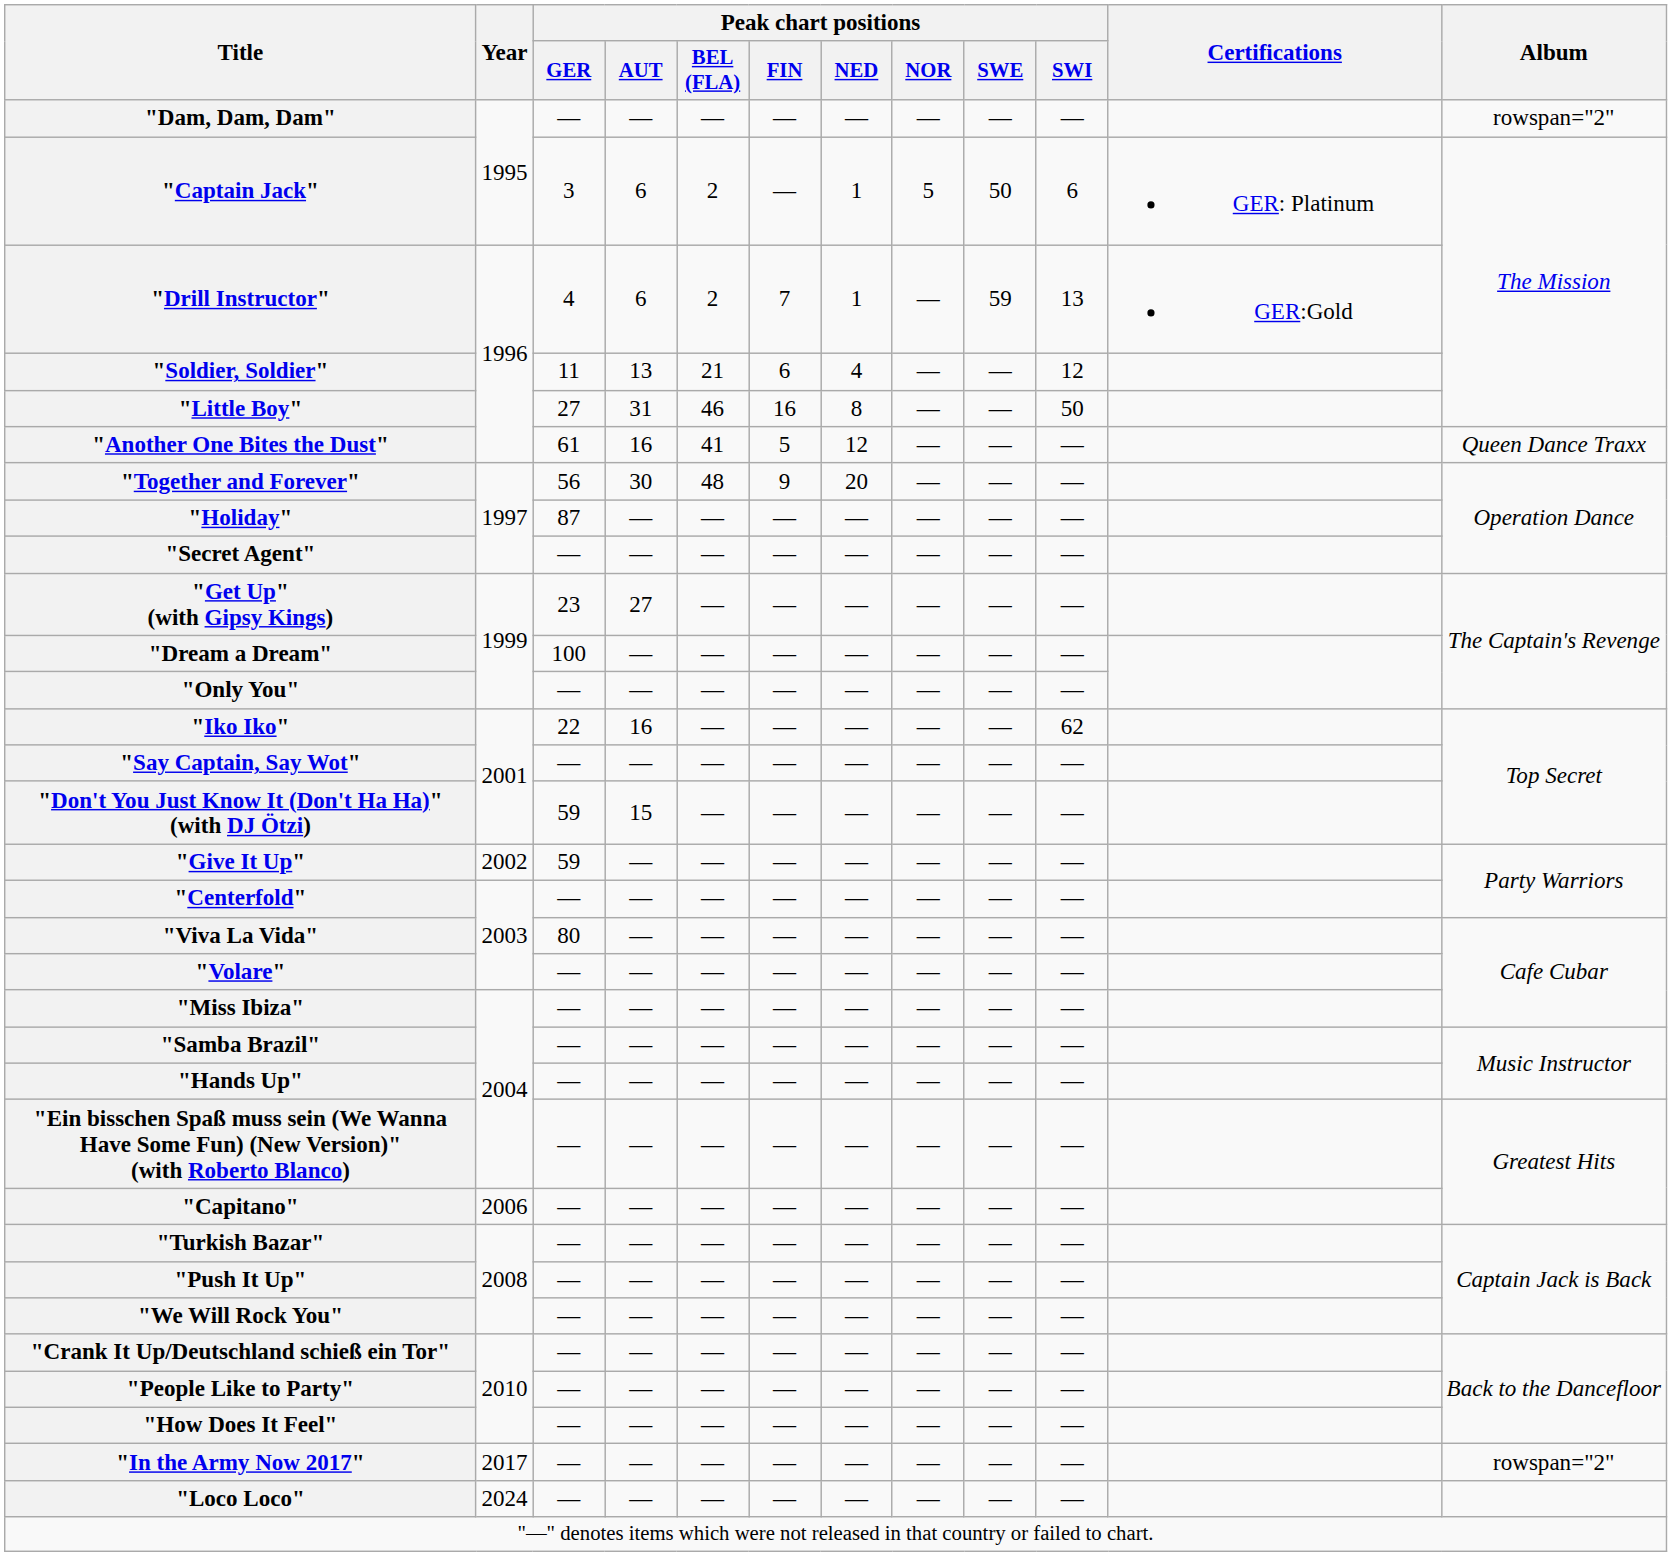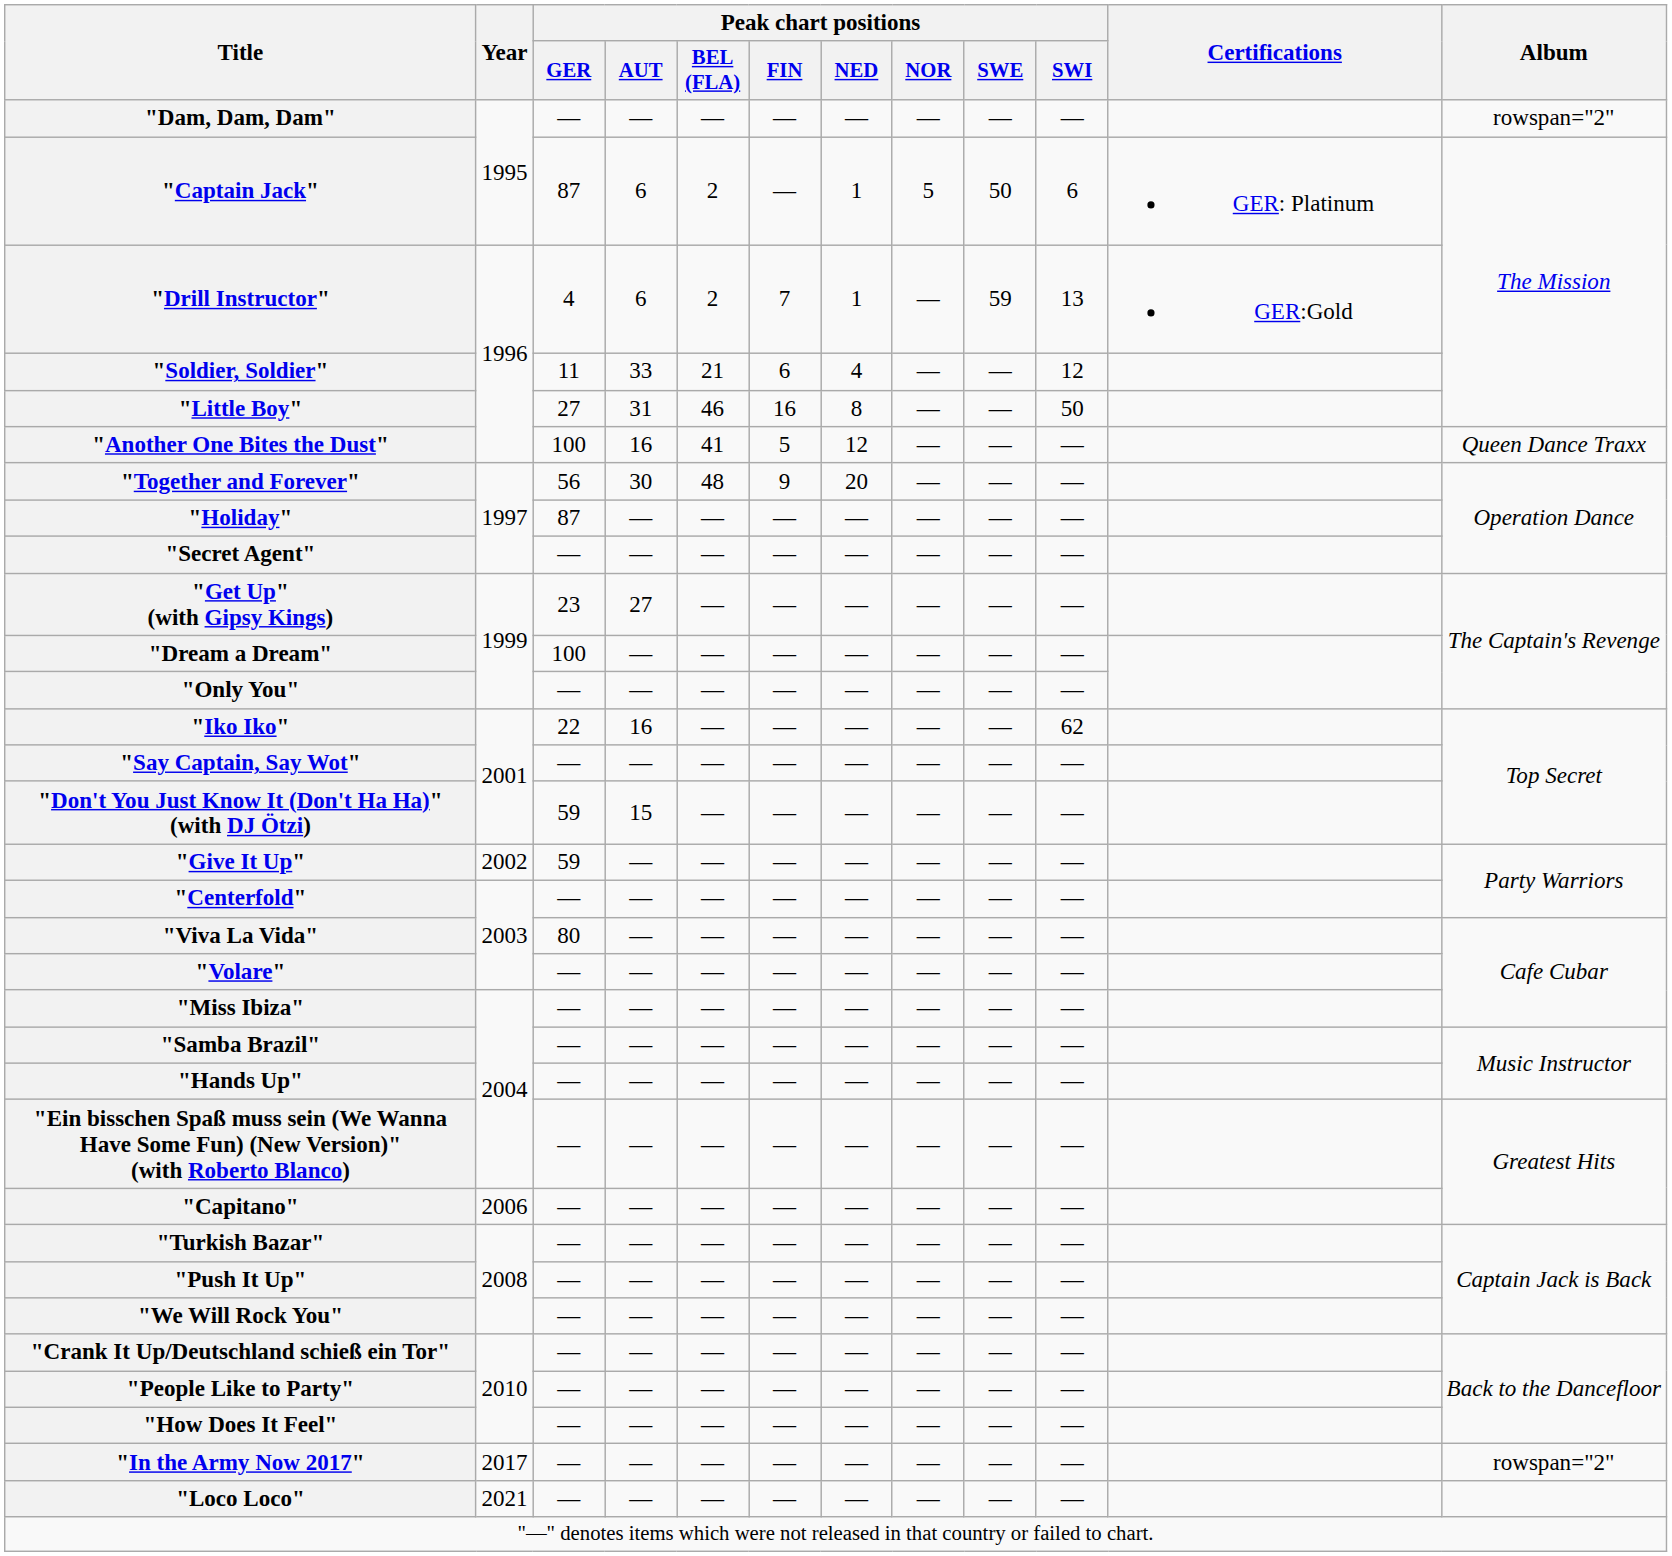(569, 190) 3 -> (569, 190) 87
(641, 371) 13 -> (641, 371) 33
(569, 444) 61 -> (569, 444) 100
(504, 1498) 2024 -> (504, 1498) 2021
